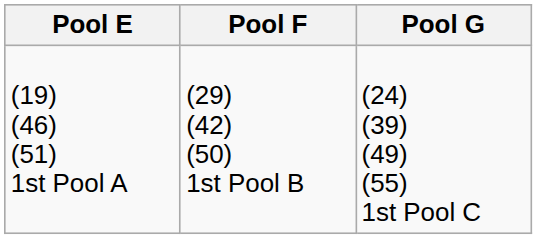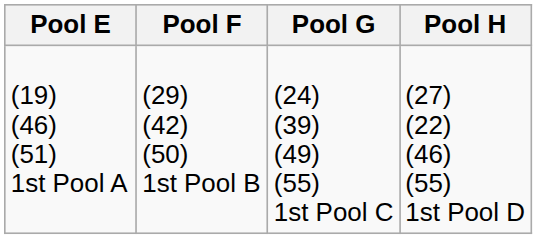+ column: (465, 25)
